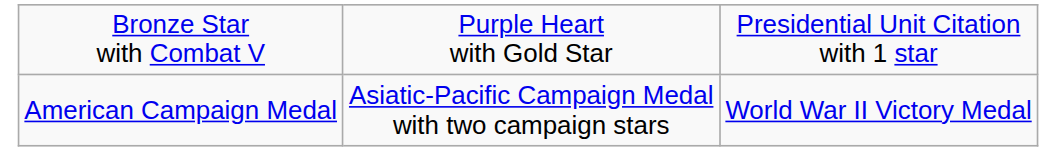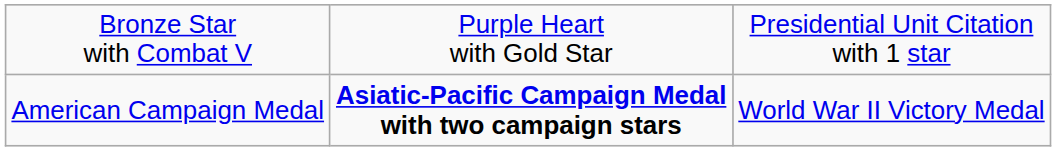(531, 109) normal -> (531, 109) bold
